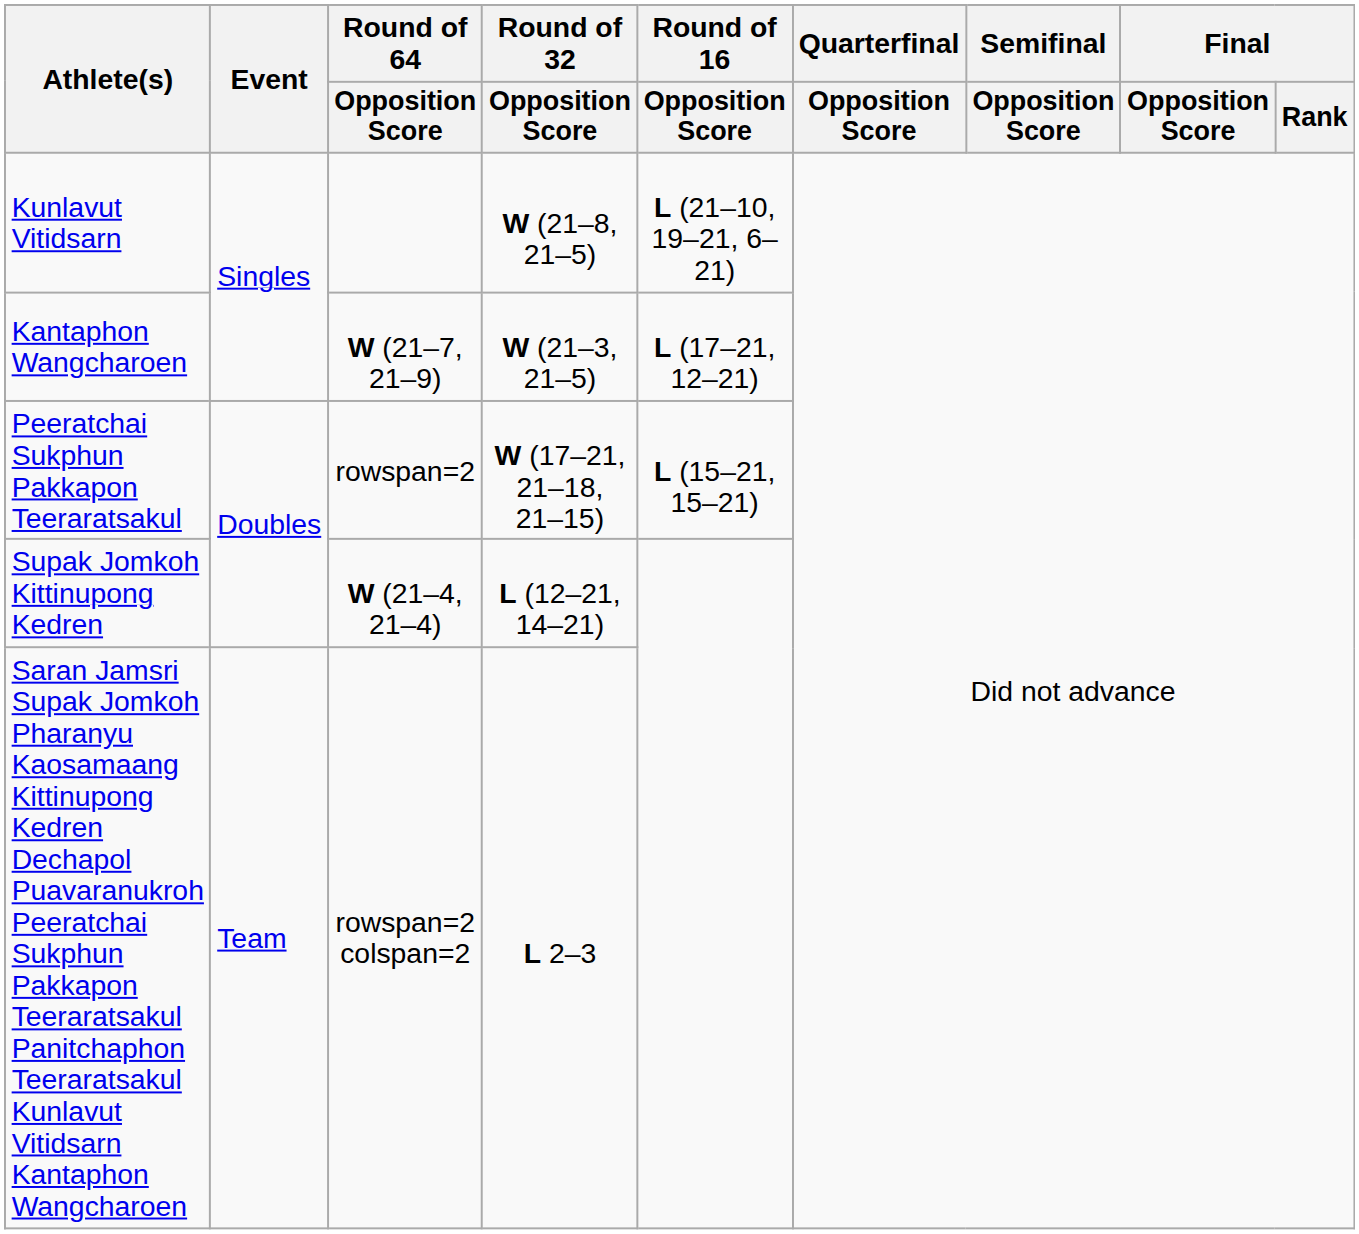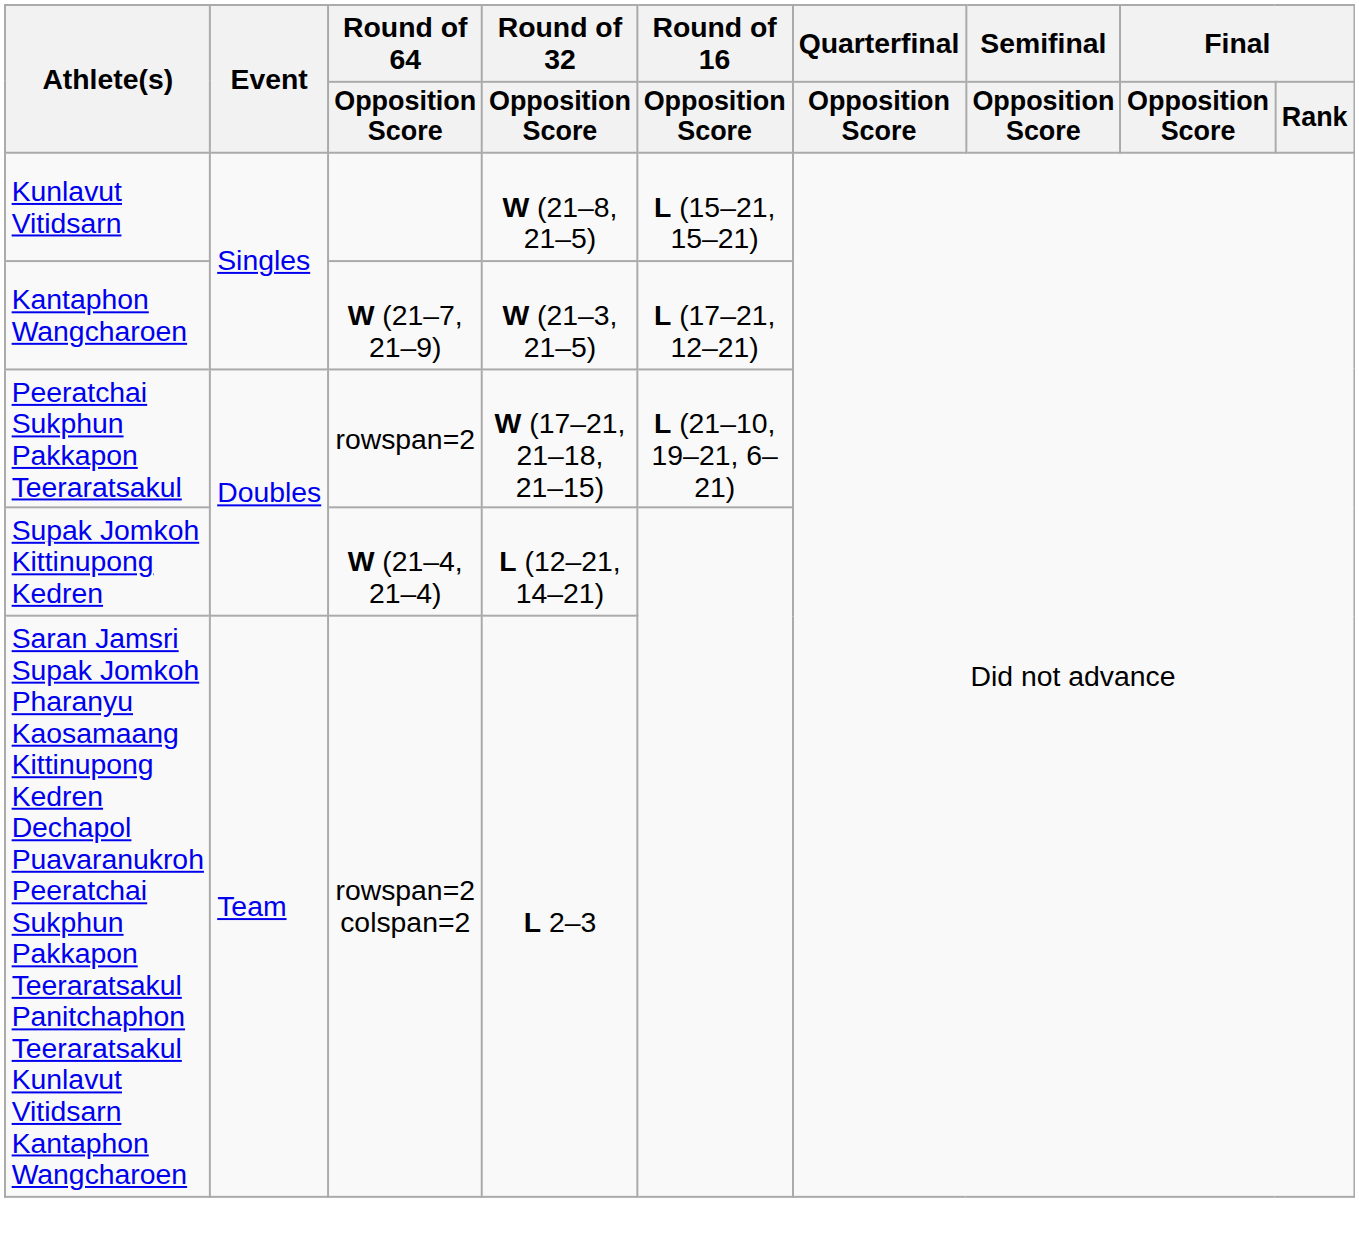(715, 239) L (21–10, 19–21, 6–21) -> (715, 223) L (15–21, 15–21)
(715, 486) L (15–21, 15–21) -> (715, 455) L (21–10, 19–21, 6–21)
